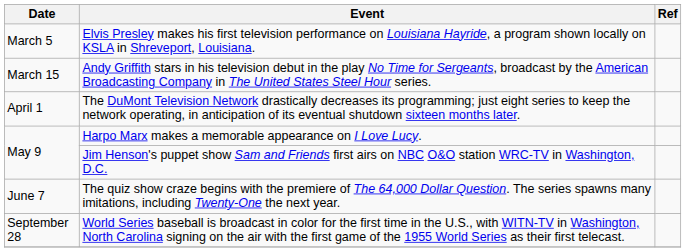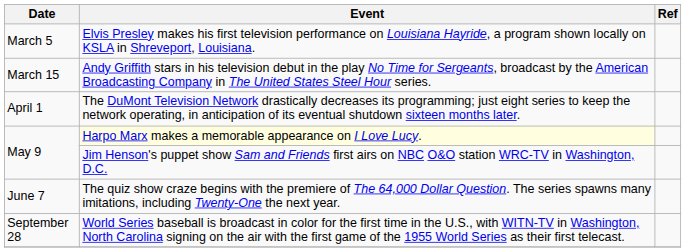(252, 135) no background -> (252, 135) lightyellow background
